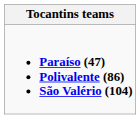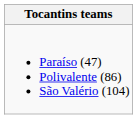(70, 76) bold -> (68, 76) normal
